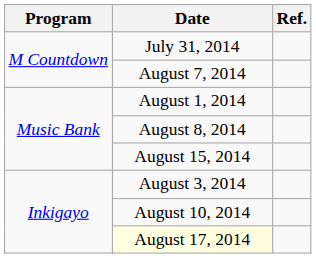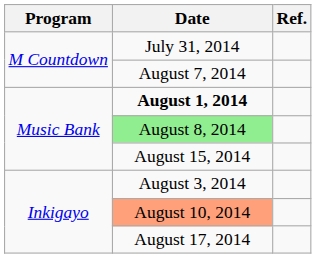(192, 101) normal -> (192, 101) bold
(192, 128) no background -> (192, 128) lightgreen background
(192, 211) no background -> (192, 211) lightsalmon background
(192, 239) lightyellow background -> (192, 239) no background
